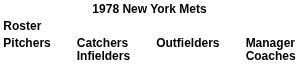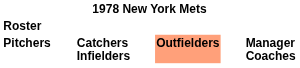(188, 42) no background -> (188, 42) lightsalmon background
